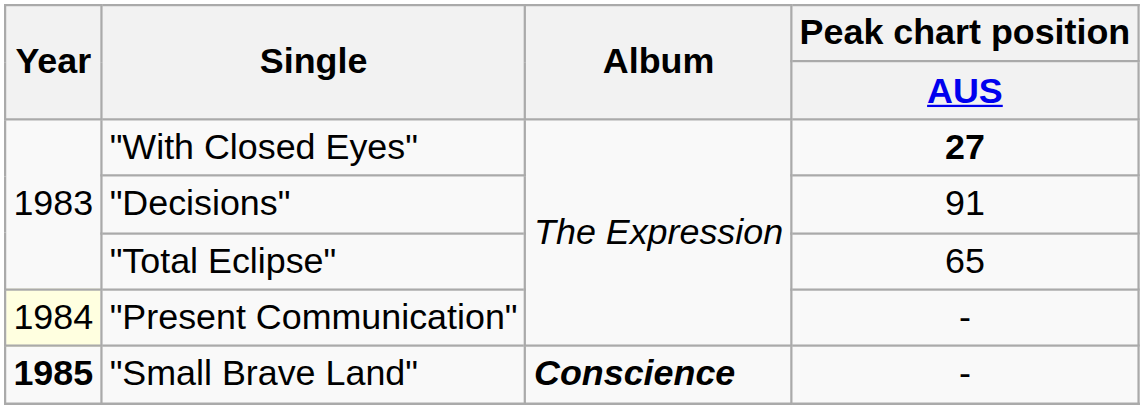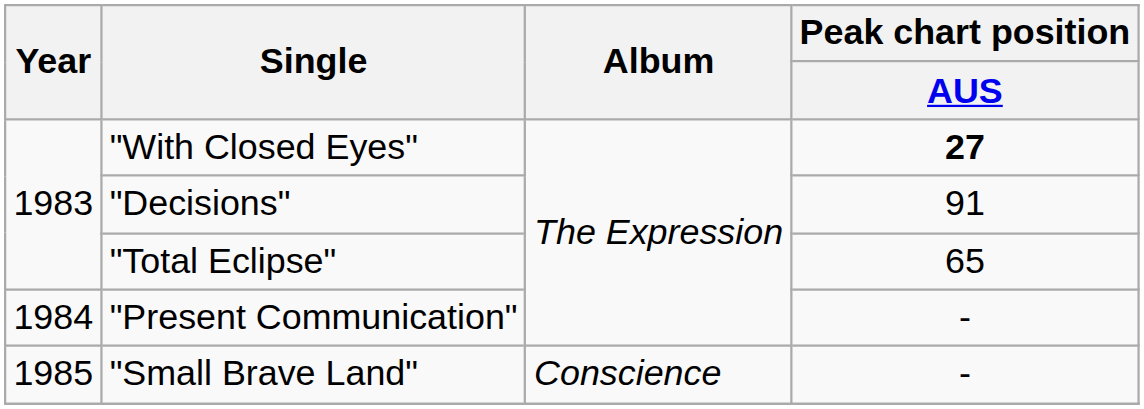(53, 317) lightyellow background -> (53, 317) no background
(53, 373) bold -> (53, 373) normal
(635, 373) bold -> (628, 373) normal
